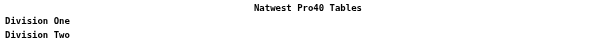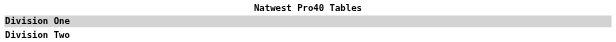(37, 21) no background -> (37, 21) lightgrey background
